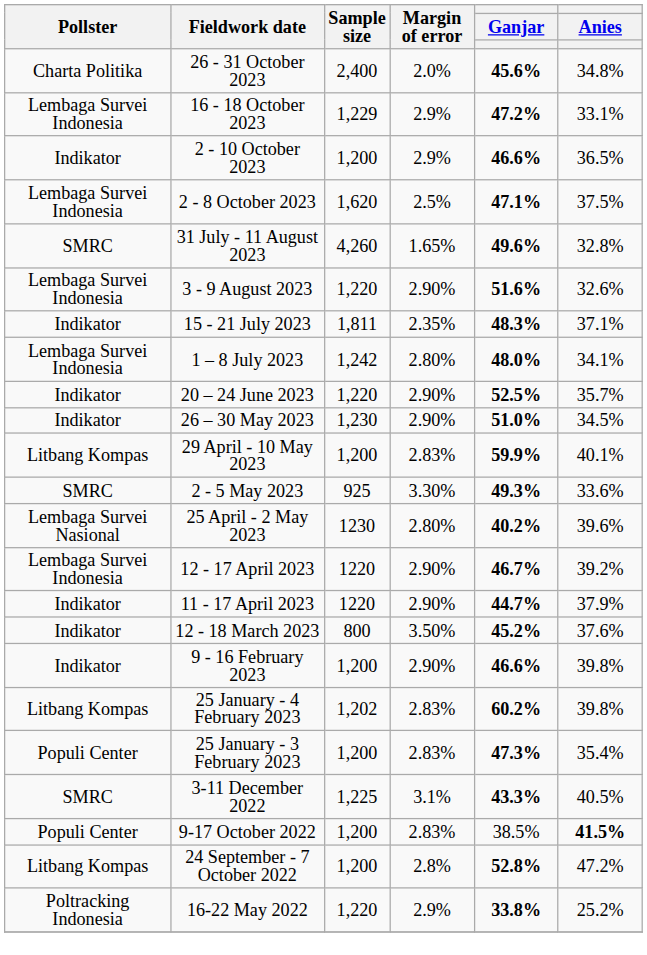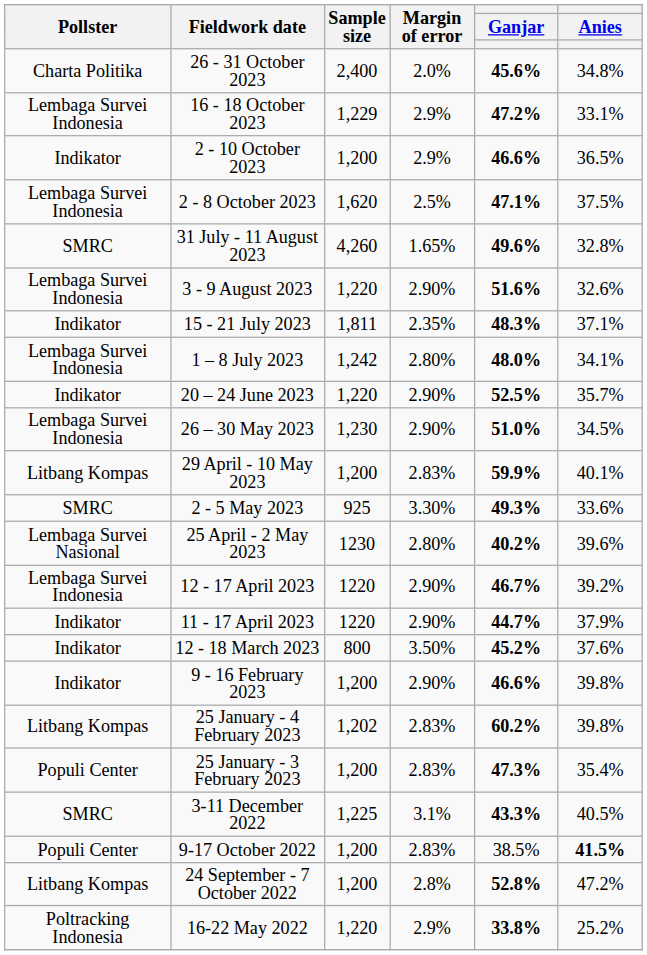(88, 421) Indikator -> (88, 429) Lembaga Survei Indonesia
